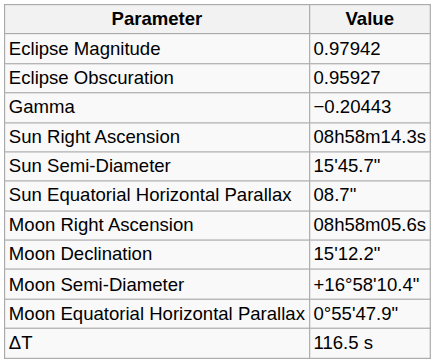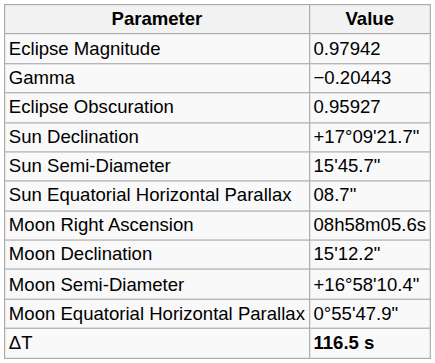rows swapped: (91, 78) <-> (42, 107)
- row: (94, 136)
+ row: (74, 136)
(343, 343) normal -> (344, 343) bold
